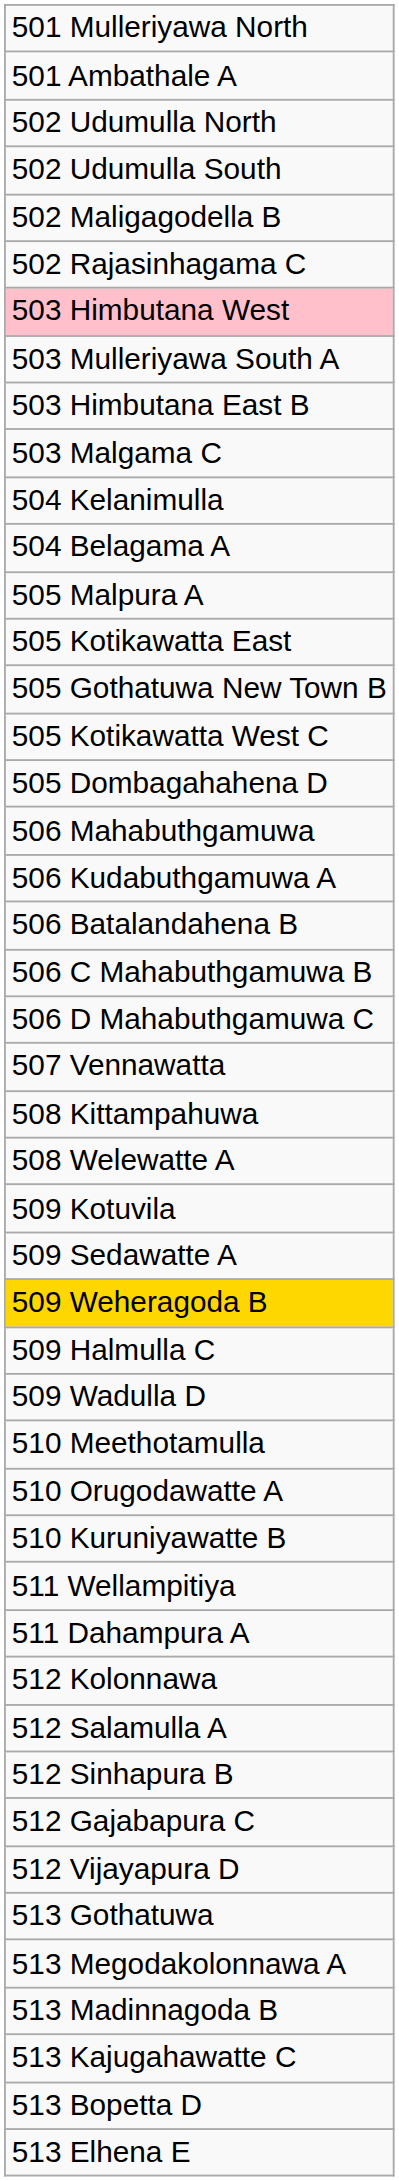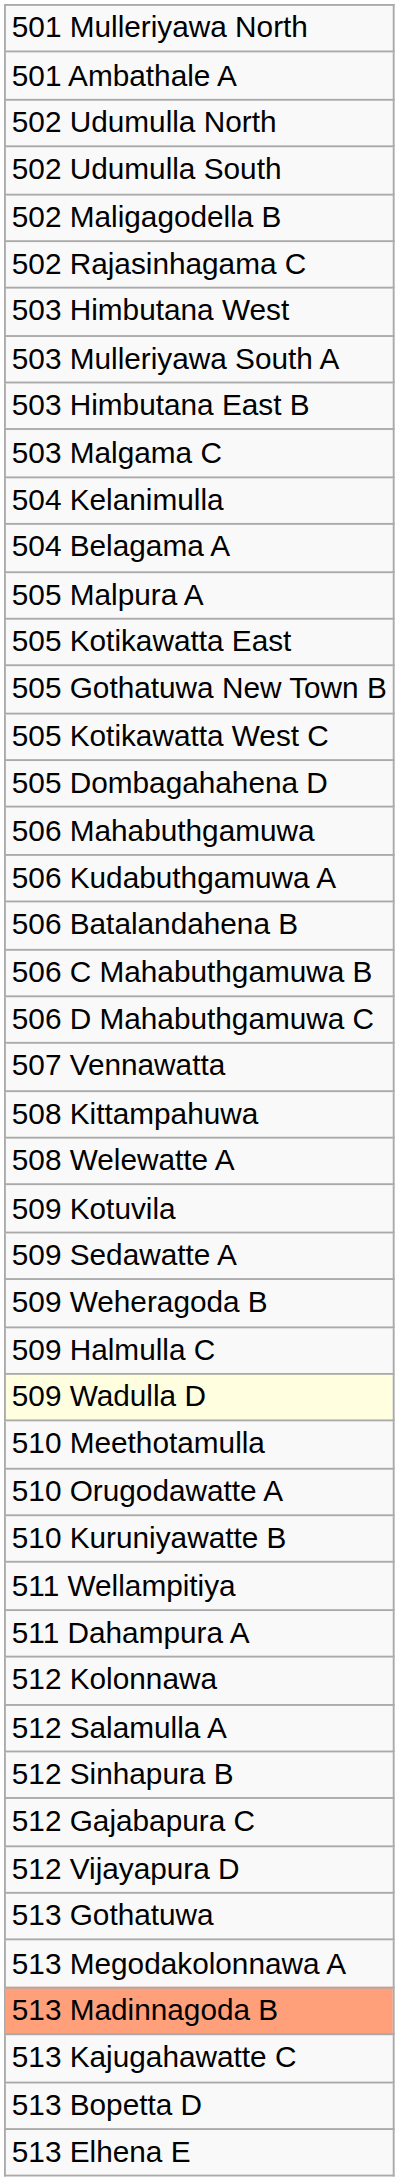(150, 311) pink background -> (150, 311) no background
(140, 1302) gold background -> (140, 1302) no background
(109, 1396) no background -> (109, 1396) lightyellow background
(145, 2010) no background -> (145, 2010) lightsalmon background
